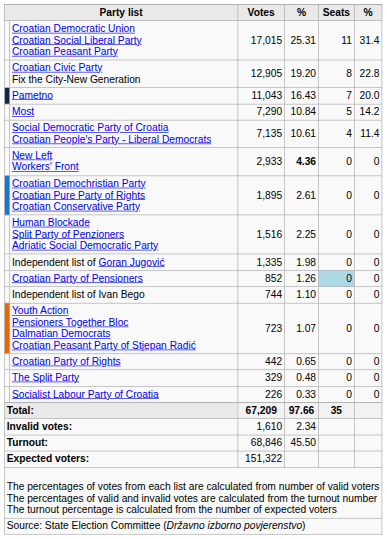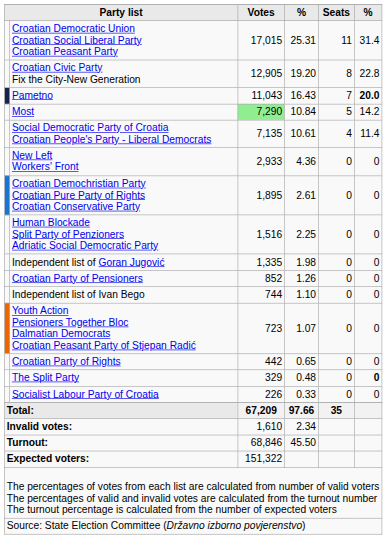(370, 95) normal -> (370, 95) bold
(269, 112) no background -> (269, 112) lightgreen background
(306, 161) bold -> (306, 161) normal
(349, 278) lightblue background -> (349, 278) no background
(377, 378) normal -> (377, 378) bold
